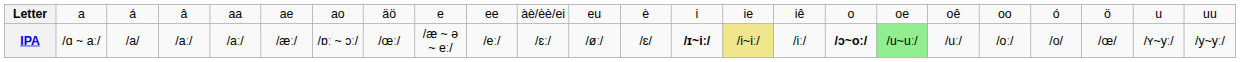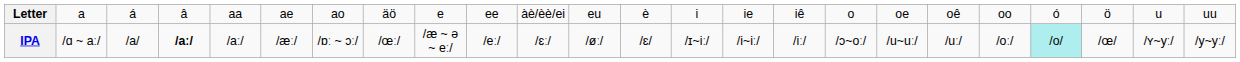(184, 40) normal -> (184, 40) bold
(697, 40) bold -> (697, 40) normal
(748, 40) khaki background -> (748, 40) no background
(851, 40) bold -> (851, 40) normal
(902, 40) lightgreen background -> (902, 40) no background
(1056, 40) no background -> (1056, 40) paleturquoise background
